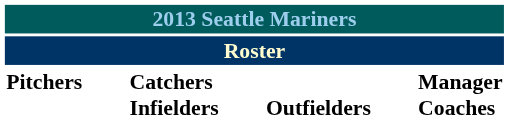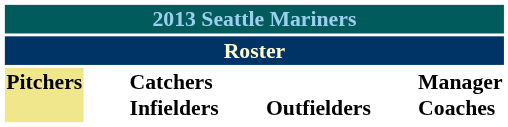(44, 81) no background -> (44, 81) khaki background
